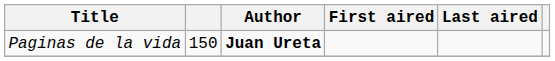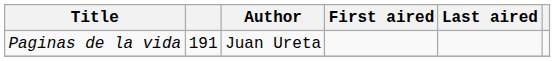(203, 44) 150 -> (203, 44) 191
(273, 44) bold -> (273, 44) normal
